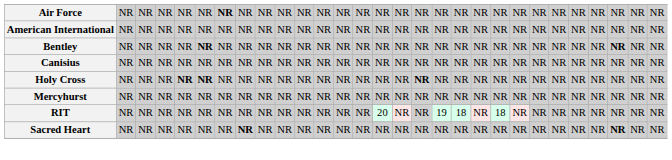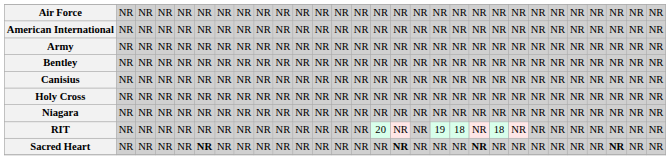(225, 12) bold -> (224, 12) normal
+ row: (60, 46)
(205, 46) bold -> (204, 63) normal
(618, 46) bold -> (617, 63) normal
(185, 79) bold -> (185, 96) normal
(205, 79) bold -> (204, 96) normal
(422, 79) bold -> (420, 96) normal
- row: (60, 96)
+ row: (60, 113)
(205, 130) normal -> (204, 146) bold
(245, 130) bold -> (244, 146) normal
(402, 130) normal -> (400, 146) bold
(481, 130) normal -> (479, 146) bold
